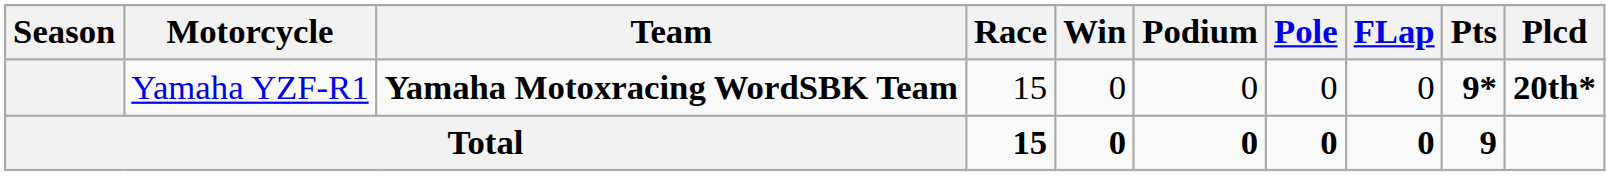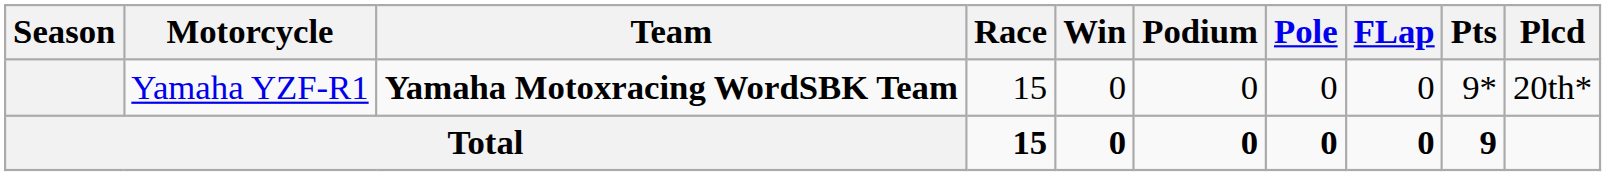(1480, 87) bold -> (1480, 87) normal
(1554, 87) bold -> (1553, 87) normal
